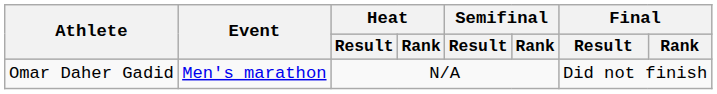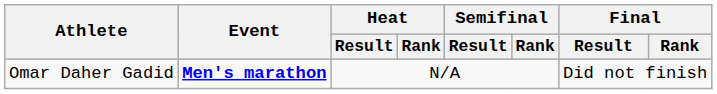(254, 73) normal -> (254, 73) bold
